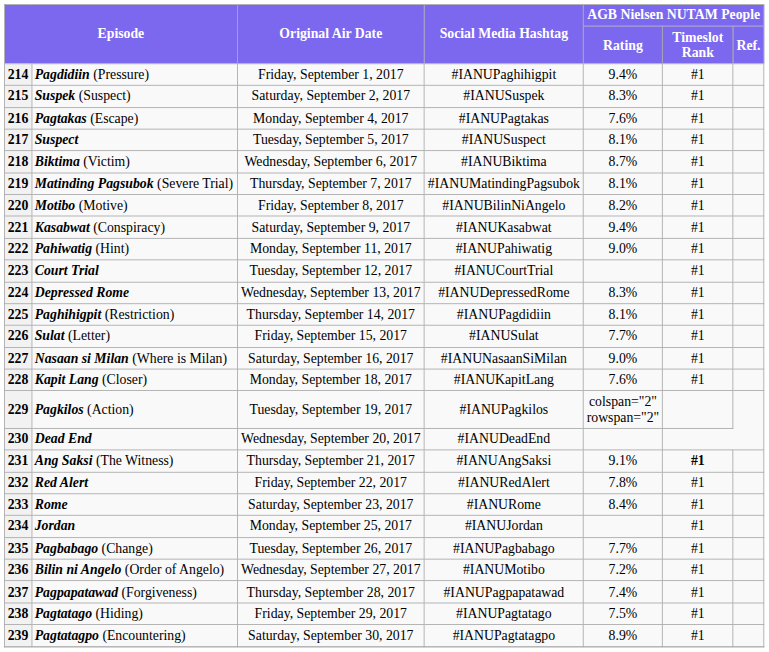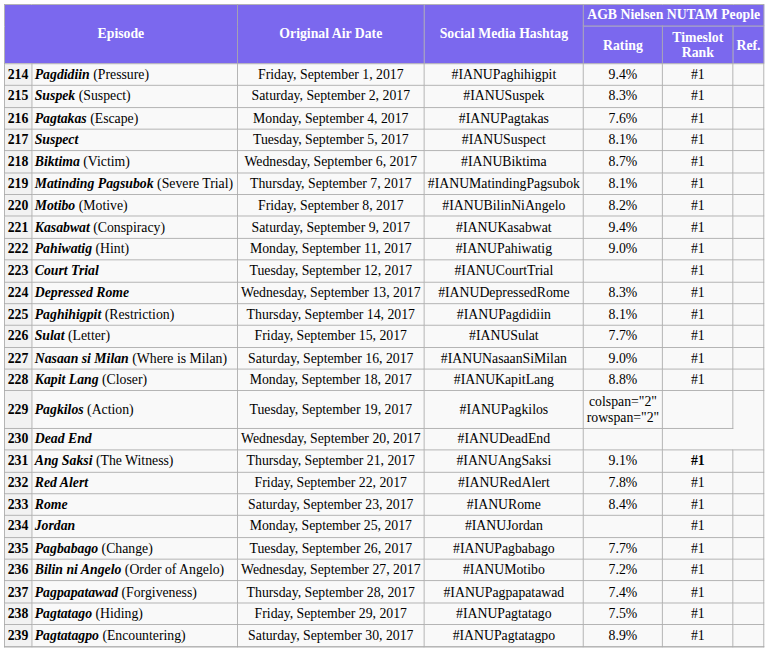(623, 380) 7.6% -> (623, 380) 8.8%
